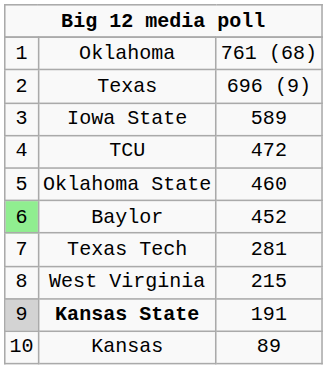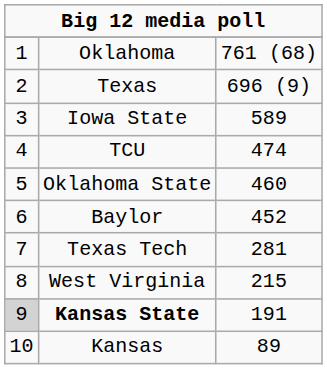(269, 152) 472 -> (269, 152) 474
(22, 217) lightgreen background -> (22, 217) no background
